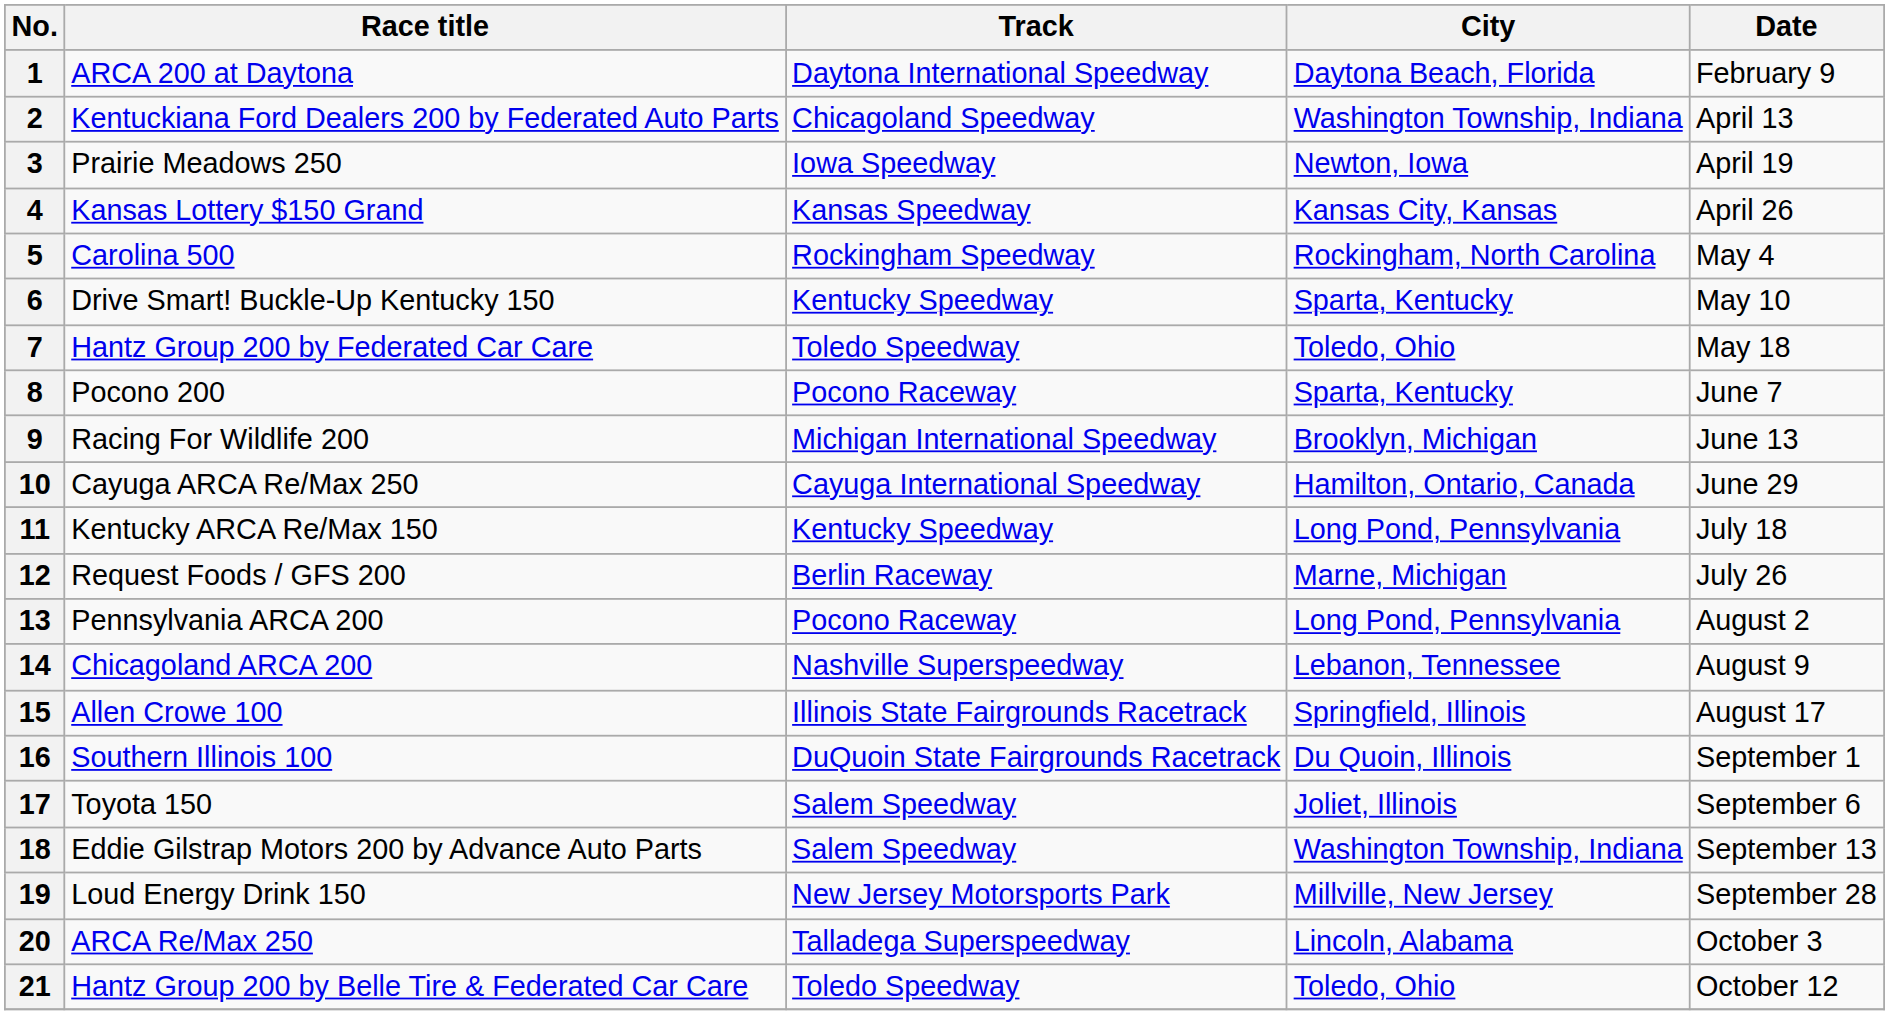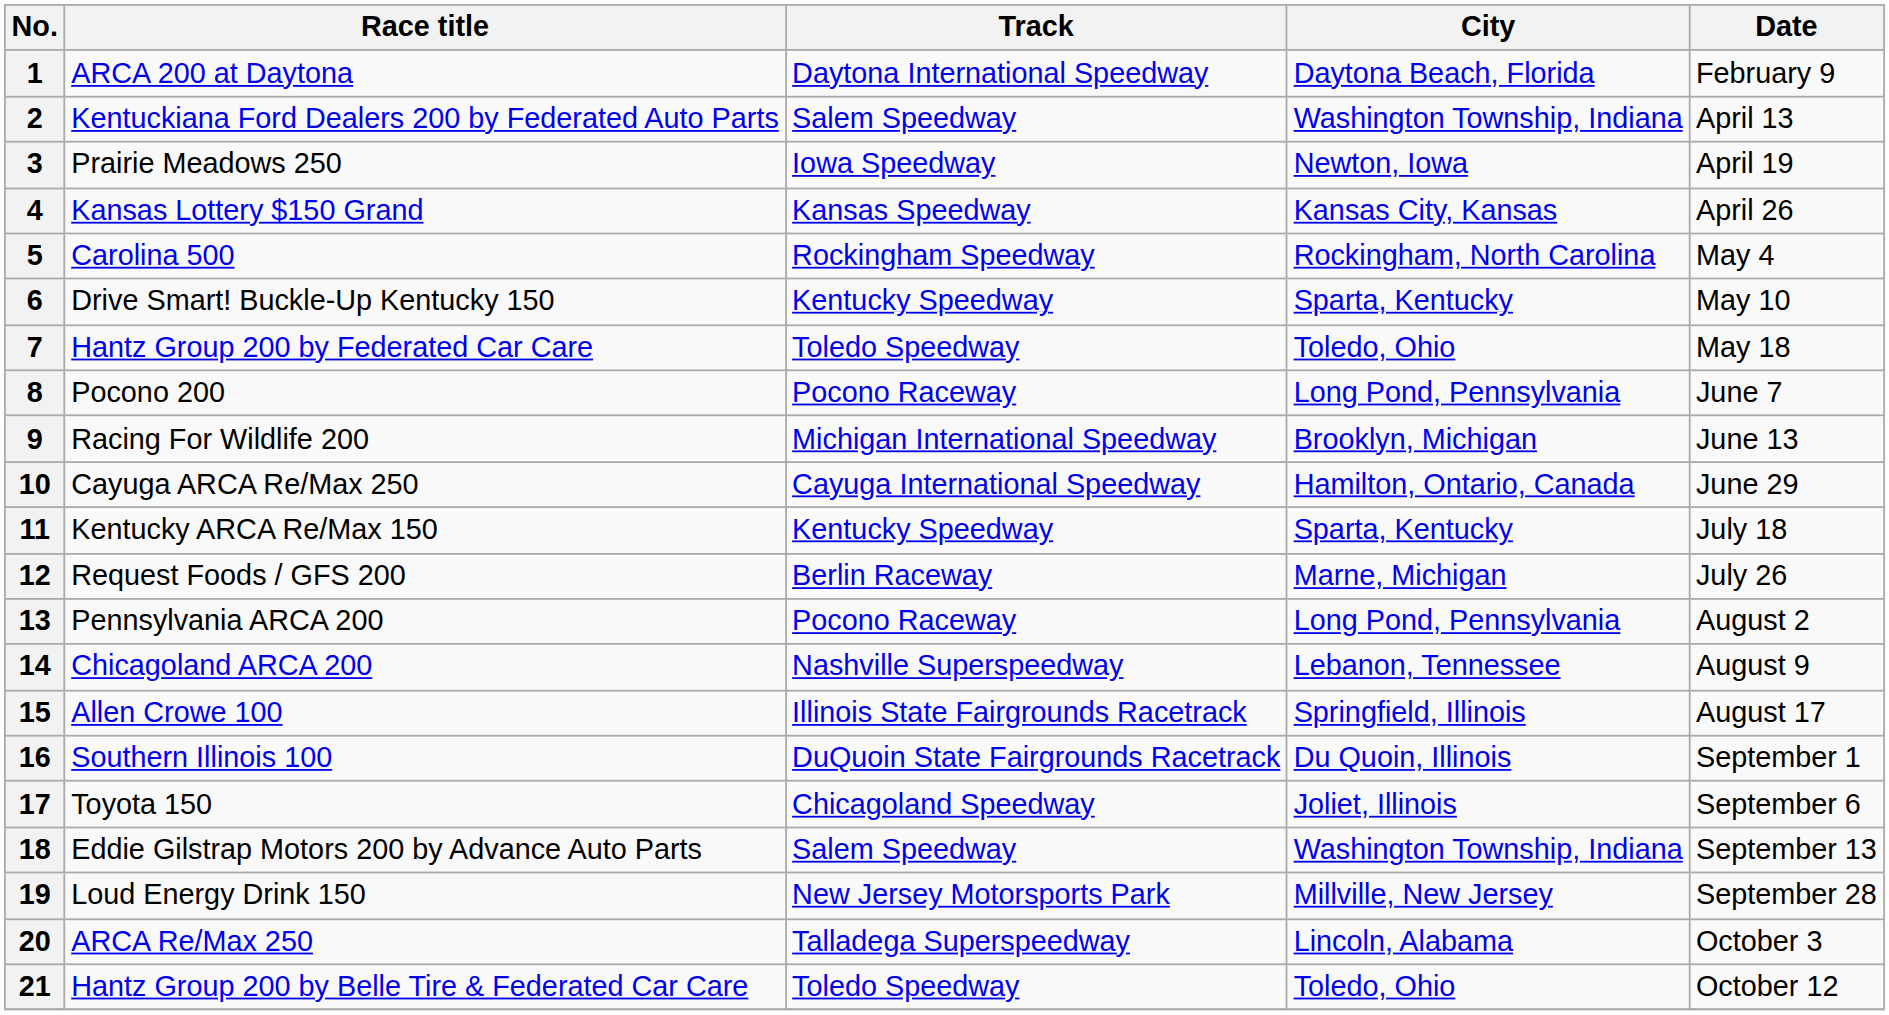(943, 118) Chicagoland Speedway -> (904, 118) Salem Speedway
(1403, 392) Sparta, Kentucky -> (1457, 392) Long Pond, Pennsylvania
(1457, 529) Long Pond, Pennsylvania -> (1403, 529) Sparta, Kentucky
(904, 803) Salem Speedway -> (943, 803) Chicagoland Speedway
